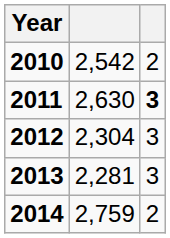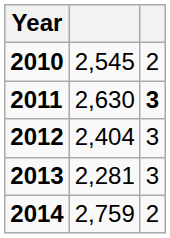(105, 61) 2,542 -> (105, 61) 2,545
(105, 137) 2,304 -> (105, 137) 2,404
